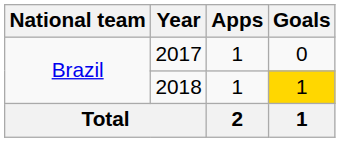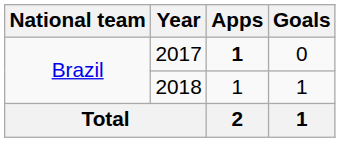(237, 53) normal -> (237, 53) bold
(302, 86) gold background -> (302, 86) no background
